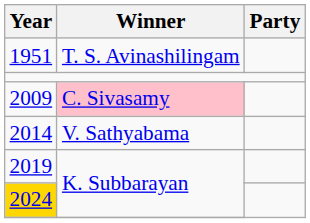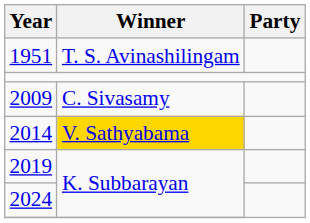(116, 98) pink background -> (116, 98) no background
(126, 132) no background -> (126, 132) gold background
(31, 199) gold background -> (31, 199) no background
